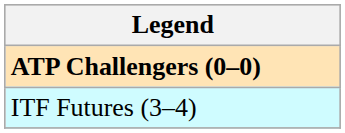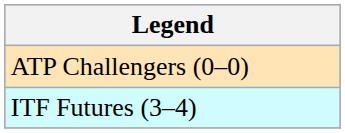(136, 66) bold -> (130, 66) normal
